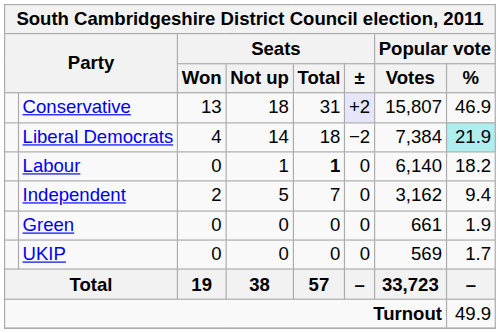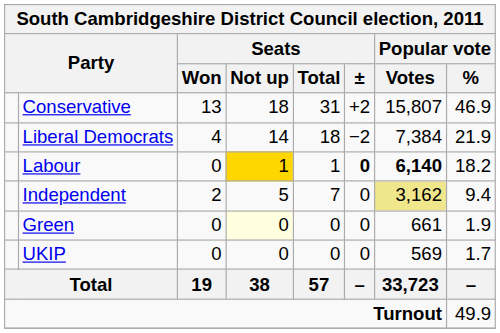(360, 107) lavender background -> (360, 107) no background
(473, 136) paleturquoise background -> (473, 136) no background
(284, 166) no background -> (284, 166) gold background
(335, 166) bold -> (335, 166) normal
(365, 166) normal -> (365, 166) bold
(419, 166) normal -> (419, 166) bold
(419, 195) no background -> (419, 195) khaki background
(284, 225) no background -> (284, 225) lightyellow background
